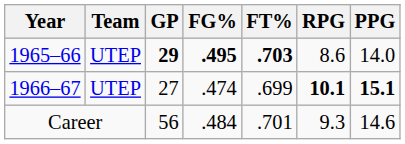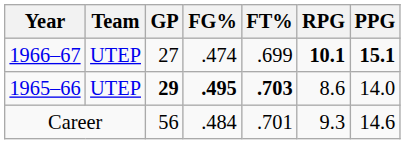rows swapped: (45, 55) <-> (45, 88)
